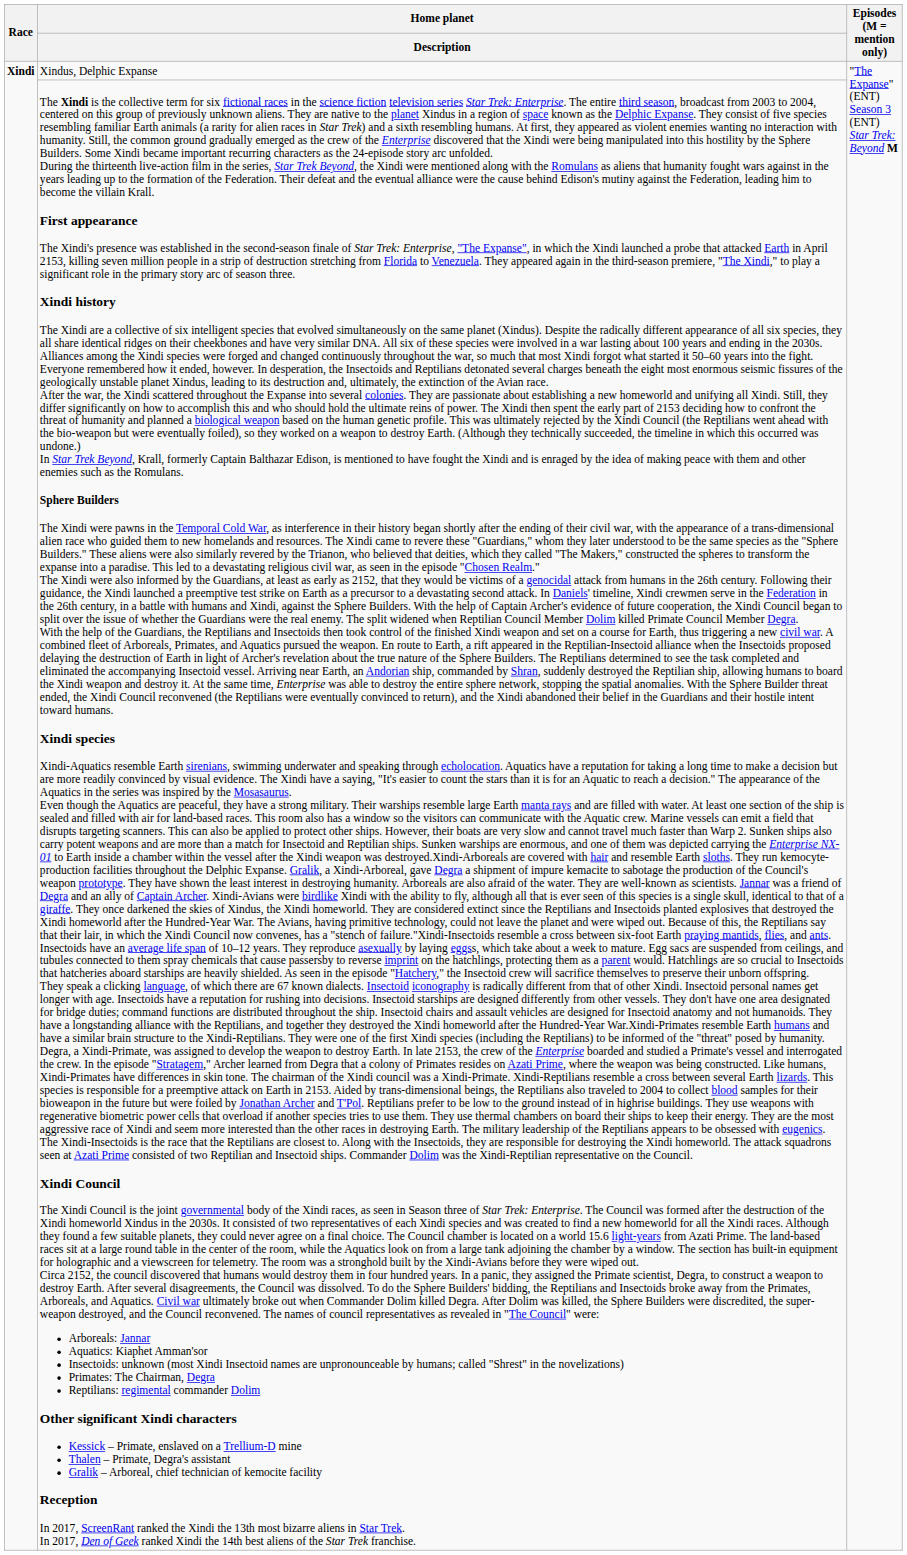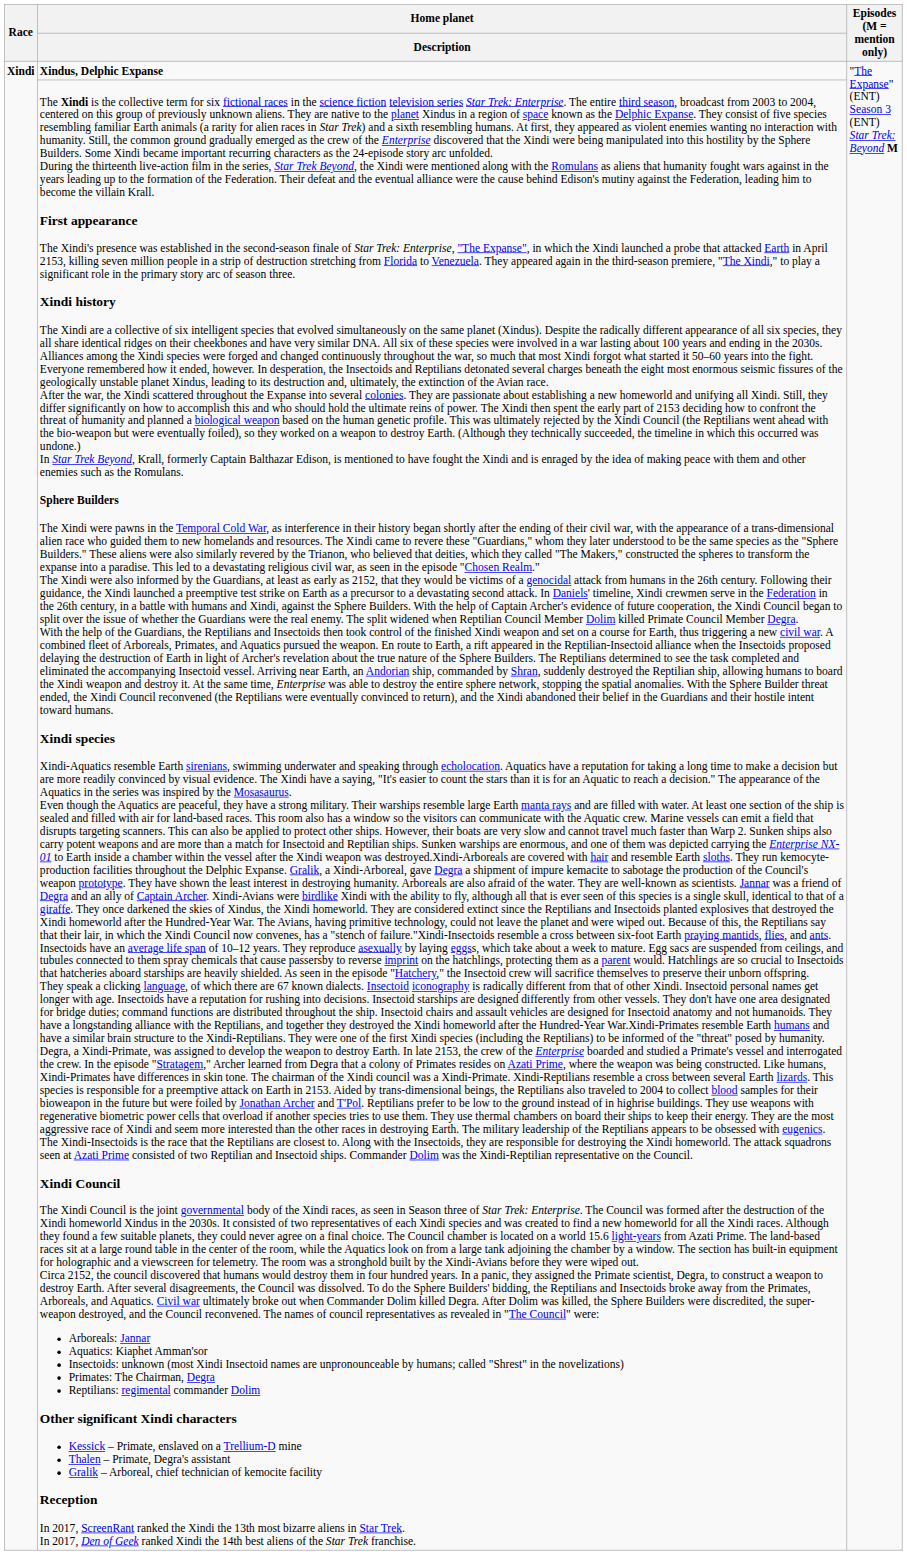(99, 70) normal -> (101, 70) bold
